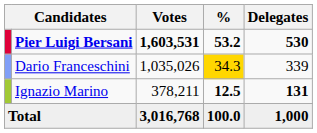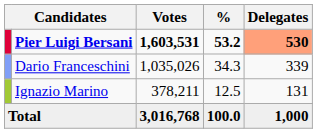(297, 41) no background -> (297, 41) lightsalmon background
(227, 66) gold background -> (227, 66) no background
(227, 91) bold -> (227, 91) normal
(297, 91) bold -> (297, 91) normal
